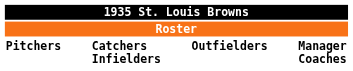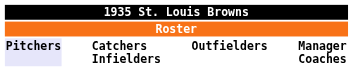(33, 46) no background -> (33, 46) lavender background
